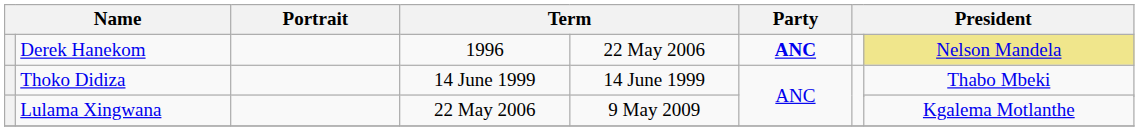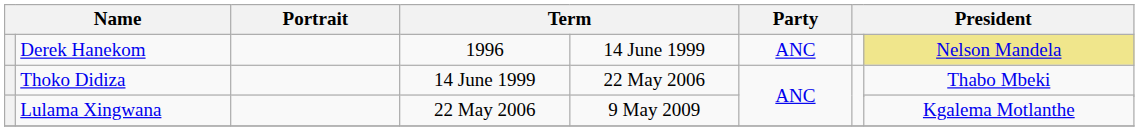(654, 49) 22 May 2006 -> (654, 49) 14 June 1999
(795, 49) bold -> (795, 49) normal
(654, 79) 14 June 1999 -> (654, 79) 22 May 2006
